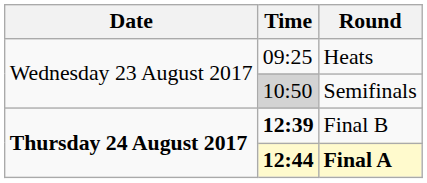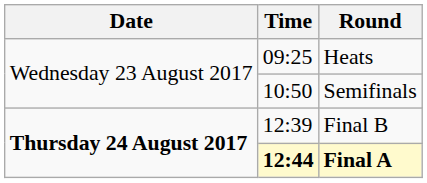(288, 90) lightgrey background -> (288, 90) no background
(288, 125) bold -> (288, 125) normal
